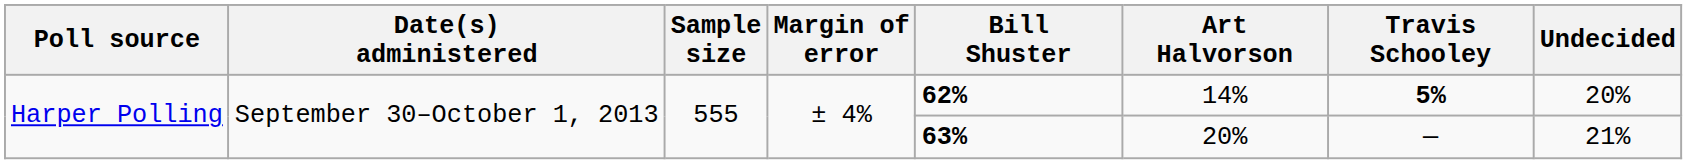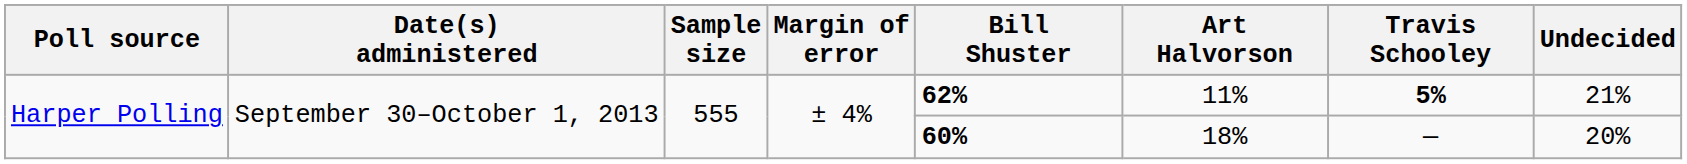(1225, 96) 14% -> (1225, 96) 11%
(1608, 96) 20% -> (1608, 96) 21%
(944, 137) 63% -> (944, 137) 60%
(1225, 137) 20% -> (1225, 137) 18%
(1608, 137) 21% -> (1608, 137) 20%
